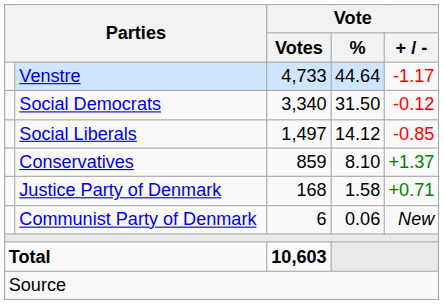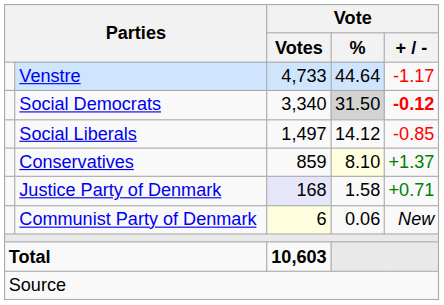(358, 104) no background -> (358, 104) lightgrey background
(414, 104) normal -> (414, 104) bold
(363, 162) no background -> (363, 162) lightyellow background
(312, 190) no background -> (312, 190) lavender background
(322, 219) no background -> (322, 219) lightyellow background
